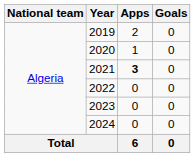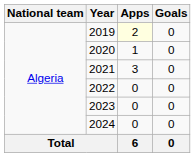(135, 32) no background -> (135, 32) lightyellow background
(135, 69) bold -> (135, 69) normal
